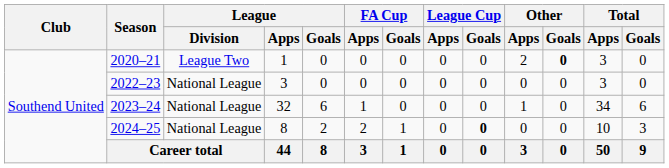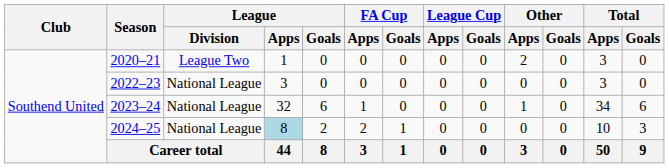(563, 60) bold -> (563, 60) normal
(284, 128) no background -> (284, 128) lightblue background
(483, 128) bold -> (483, 128) normal
